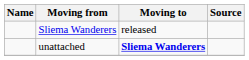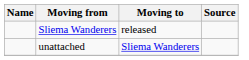(163, 47) bold -> (160, 47) normal
